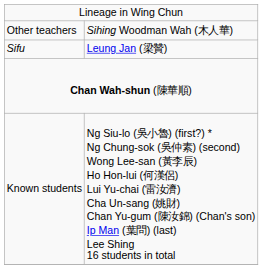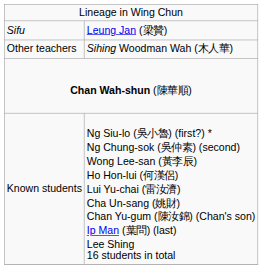rows swapped: (16, 49) <-> (42, 30)
